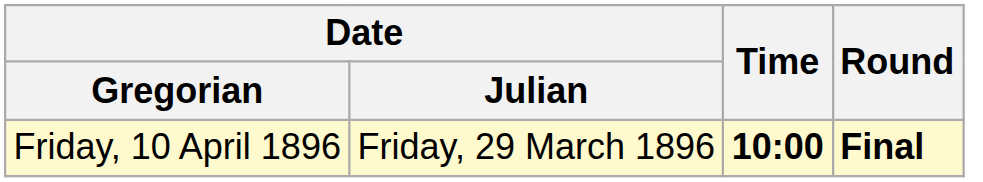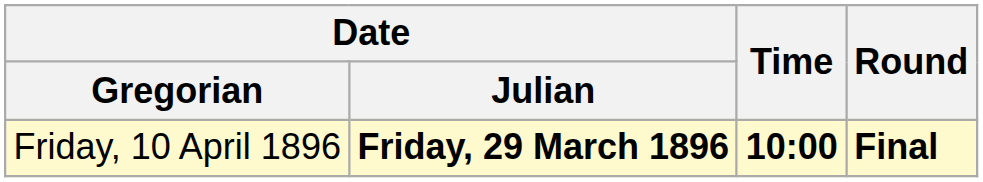(536, 147) normal -> (543, 147) bold
